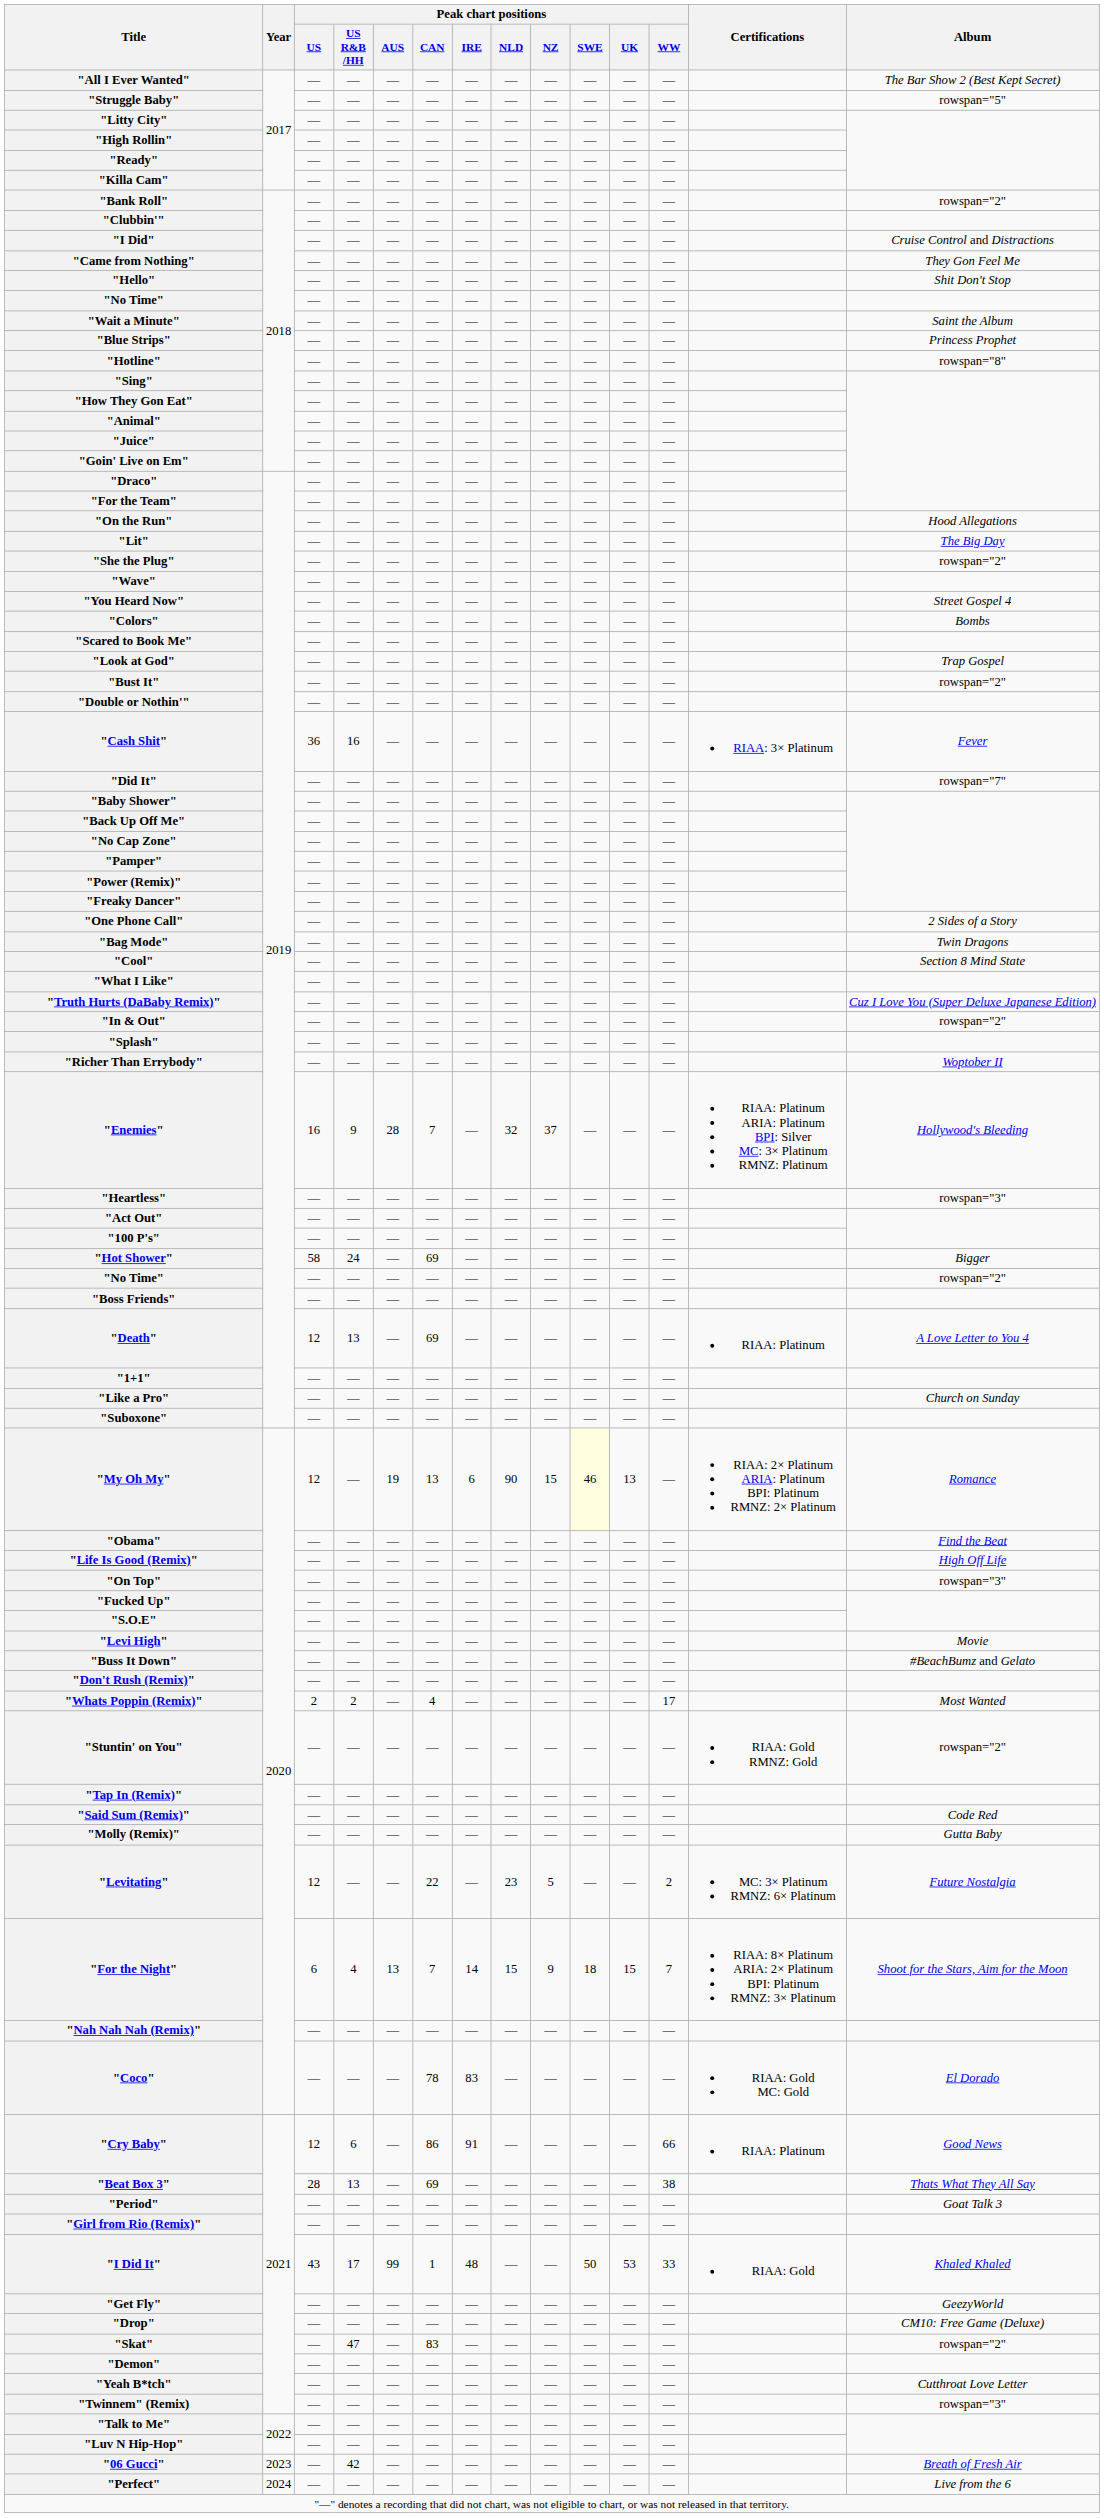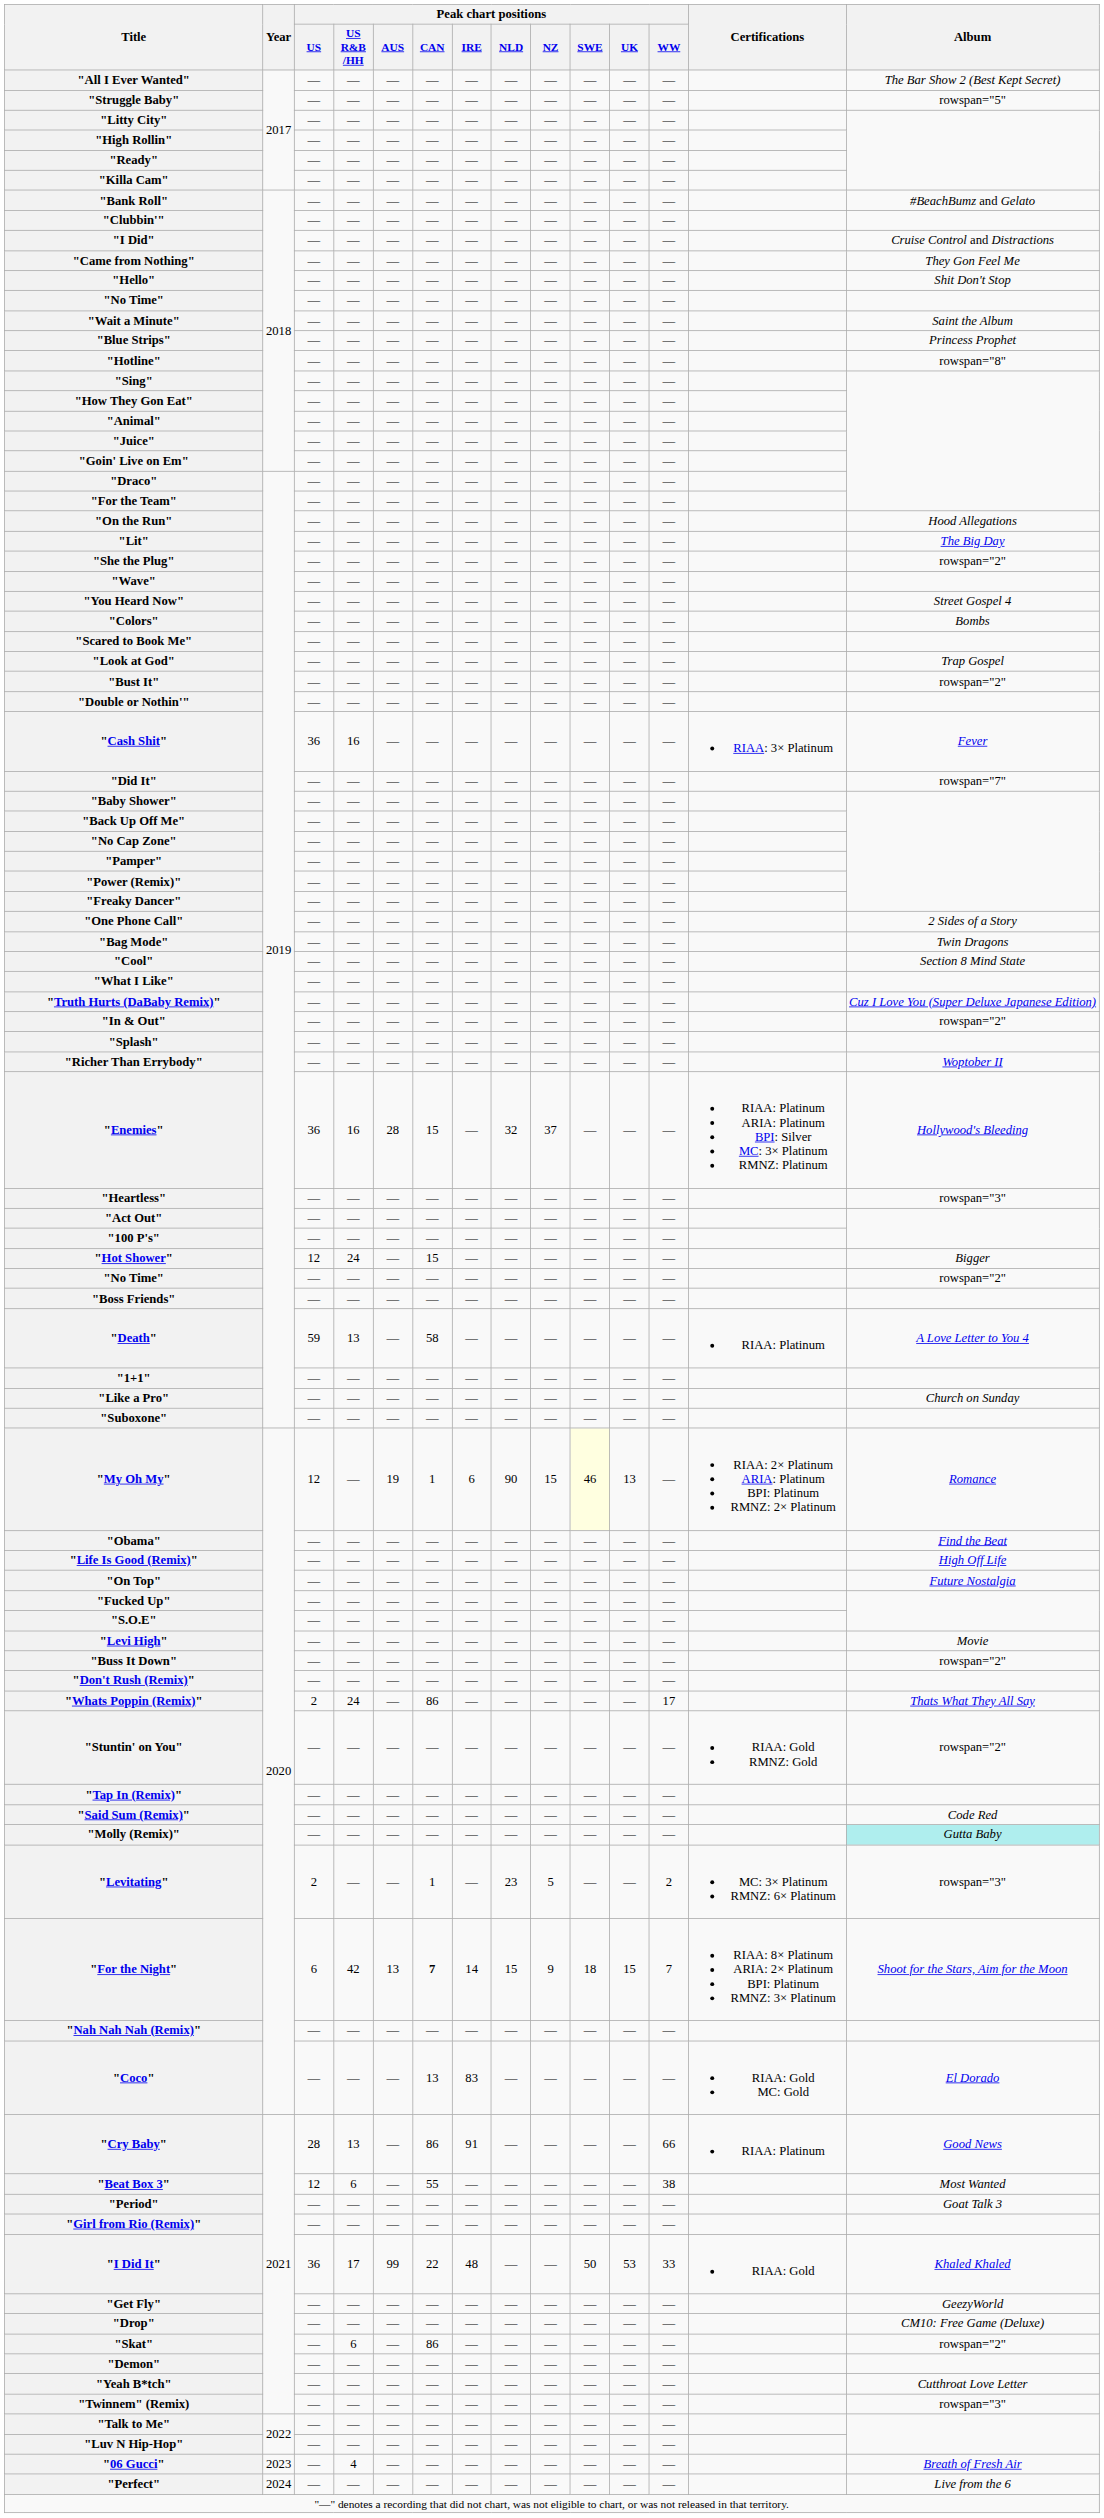(973, 200) rowspan="2" -> (973, 200) #BeachBumz and Gelato
(314, 1130) 16 -> (314, 1130) 36
(353, 1130) 9 -> (353, 1130) 16
(432, 1130) 7 -> (432, 1130) 15
(314, 1258) 58 -> (314, 1258) 12
(432, 1258) 69 -> (432, 1258) 15
(314, 1338) 12 -> (314, 1338) 59
(432, 1338) 69 -> (432, 1338) 58
(432, 1479) 13 -> (432, 1479) 1
(973, 1580) rowspan="3" -> (973, 1580) Future Nostalgia
(973, 1660) #BeachBumz and Gelato -> (973, 1660) rowspan="2"
(353, 1700) 2 -> (353, 1700) 24
(432, 1700) 4 -> (432, 1700) 86
(973, 1700) Most Wanted -> (973, 1700) Thats What They All Say
(973, 1834) no background -> (973, 1834) paleturquoise background
(314, 1881) 12 -> (314, 1881) 2
(432, 1881) 22 -> (432, 1881) 1
(973, 1881) Future Nostalgia -> (973, 1881) rowspan="3"
(353, 1969) 4 -> (353, 1969) 42
(432, 1969) normal -> (432, 1969) bold
(432, 2077) 78 -> (432, 2077) 13
(314, 2144) 12 -> (314, 2144) 28
(353, 2144) 6 -> (353, 2144) 13
(314, 2184) 28 -> (314, 2184) 12
(353, 2184) 13 -> (353, 2184) 6
(432, 2184) 69 -> (432, 2184) 55
(973, 2184) Thats What They All Say -> (973, 2184) Most Wanted
(314, 2264) 43 -> (314, 2264) 36
(432, 2264) 1 -> (432, 2264) 22
(353, 2343) 47 -> (353, 2343) 6
(432, 2343) 83 -> (432, 2343) 86
(353, 2464) 42 -> (353, 2464) 4
